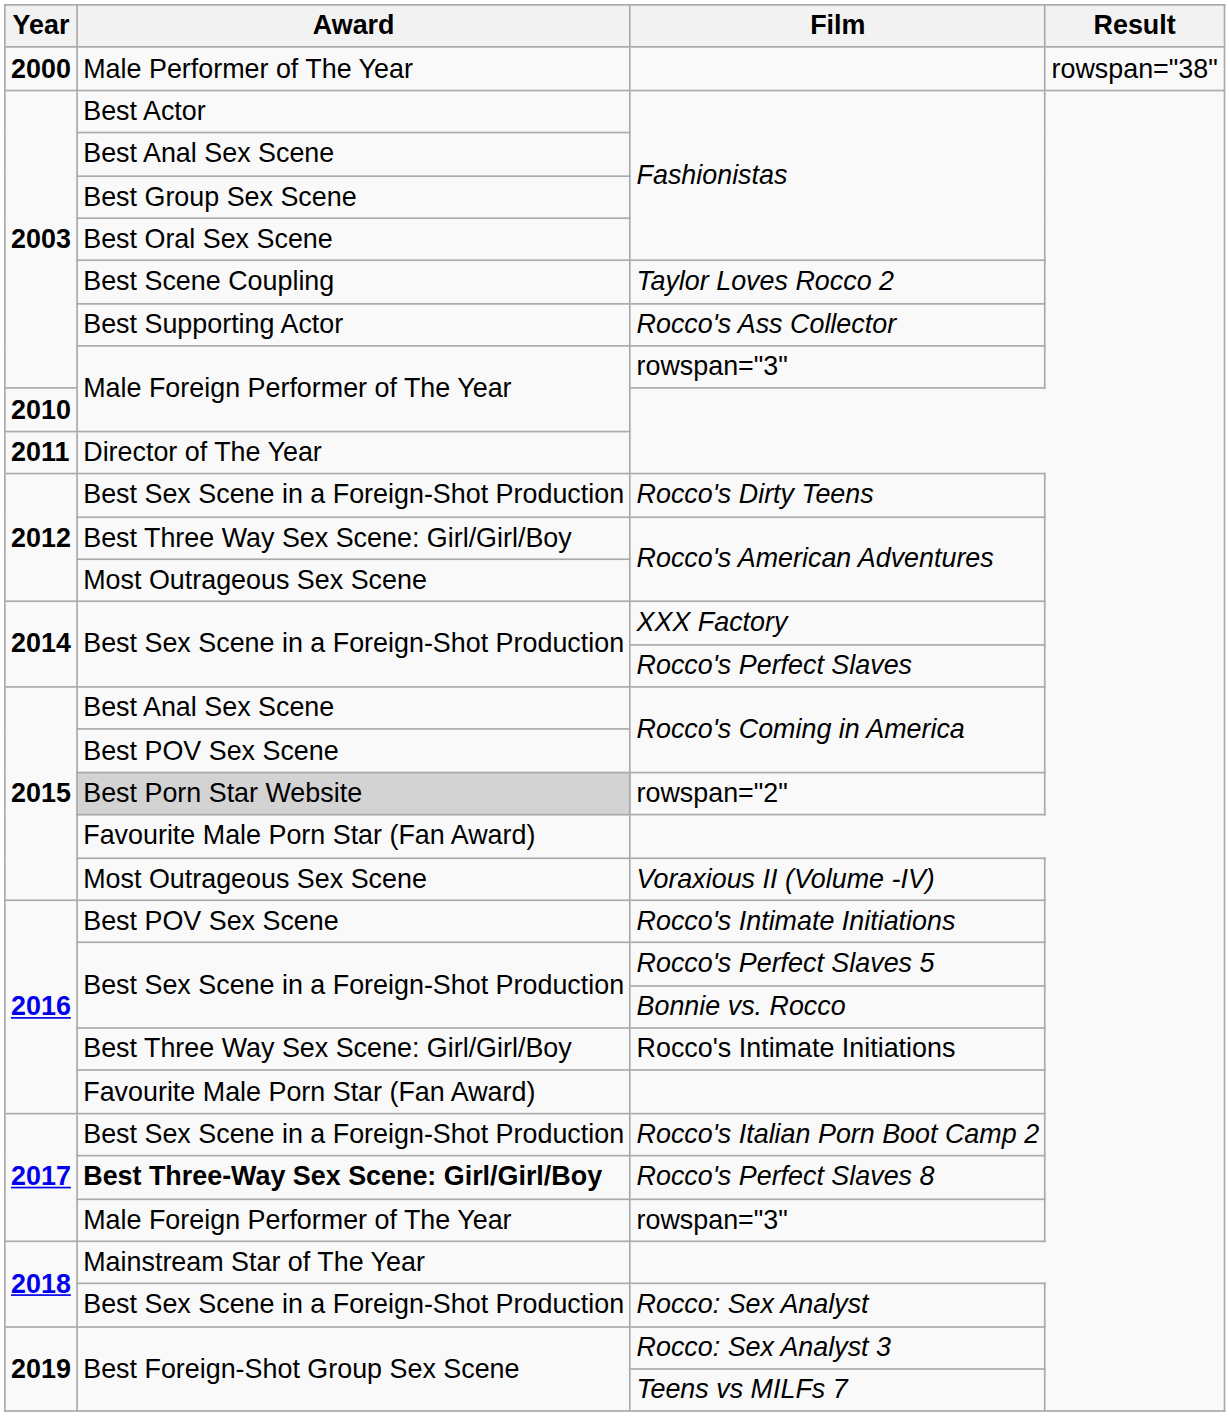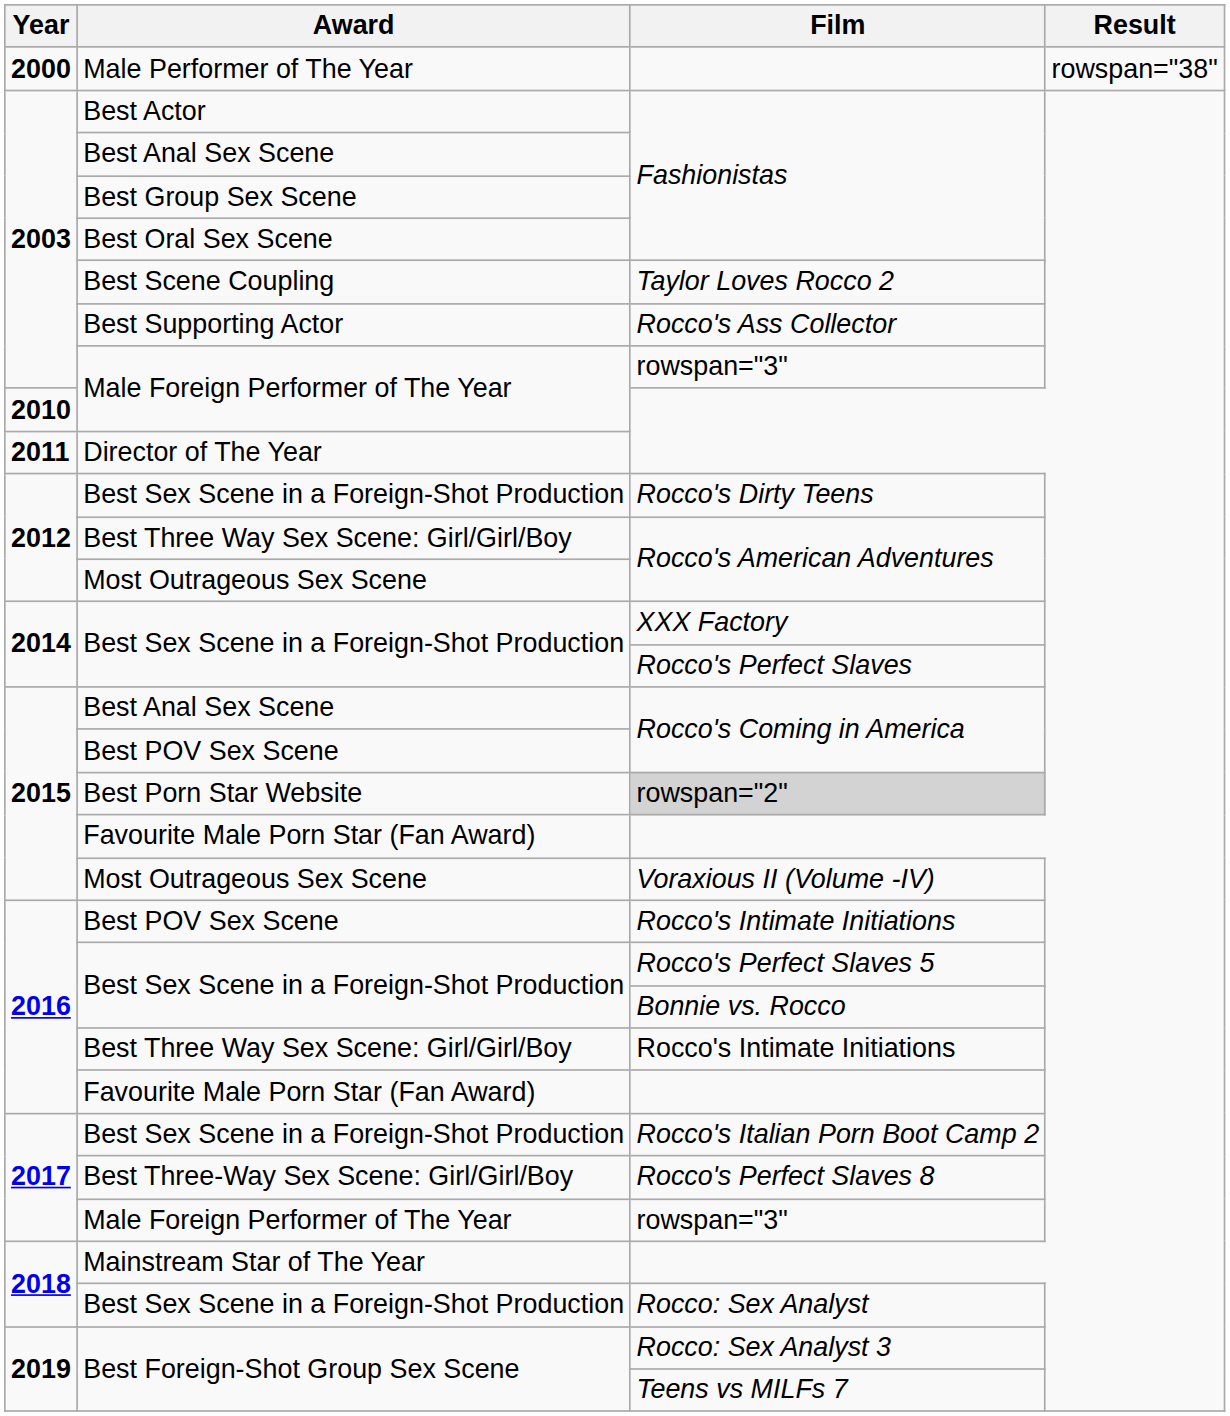(223, 793) lightgrey background -> (223, 793) no background
(712, 793) no background -> (712, 793) lightgrey background
(343, 1176) bold -> (328, 1176) normal
